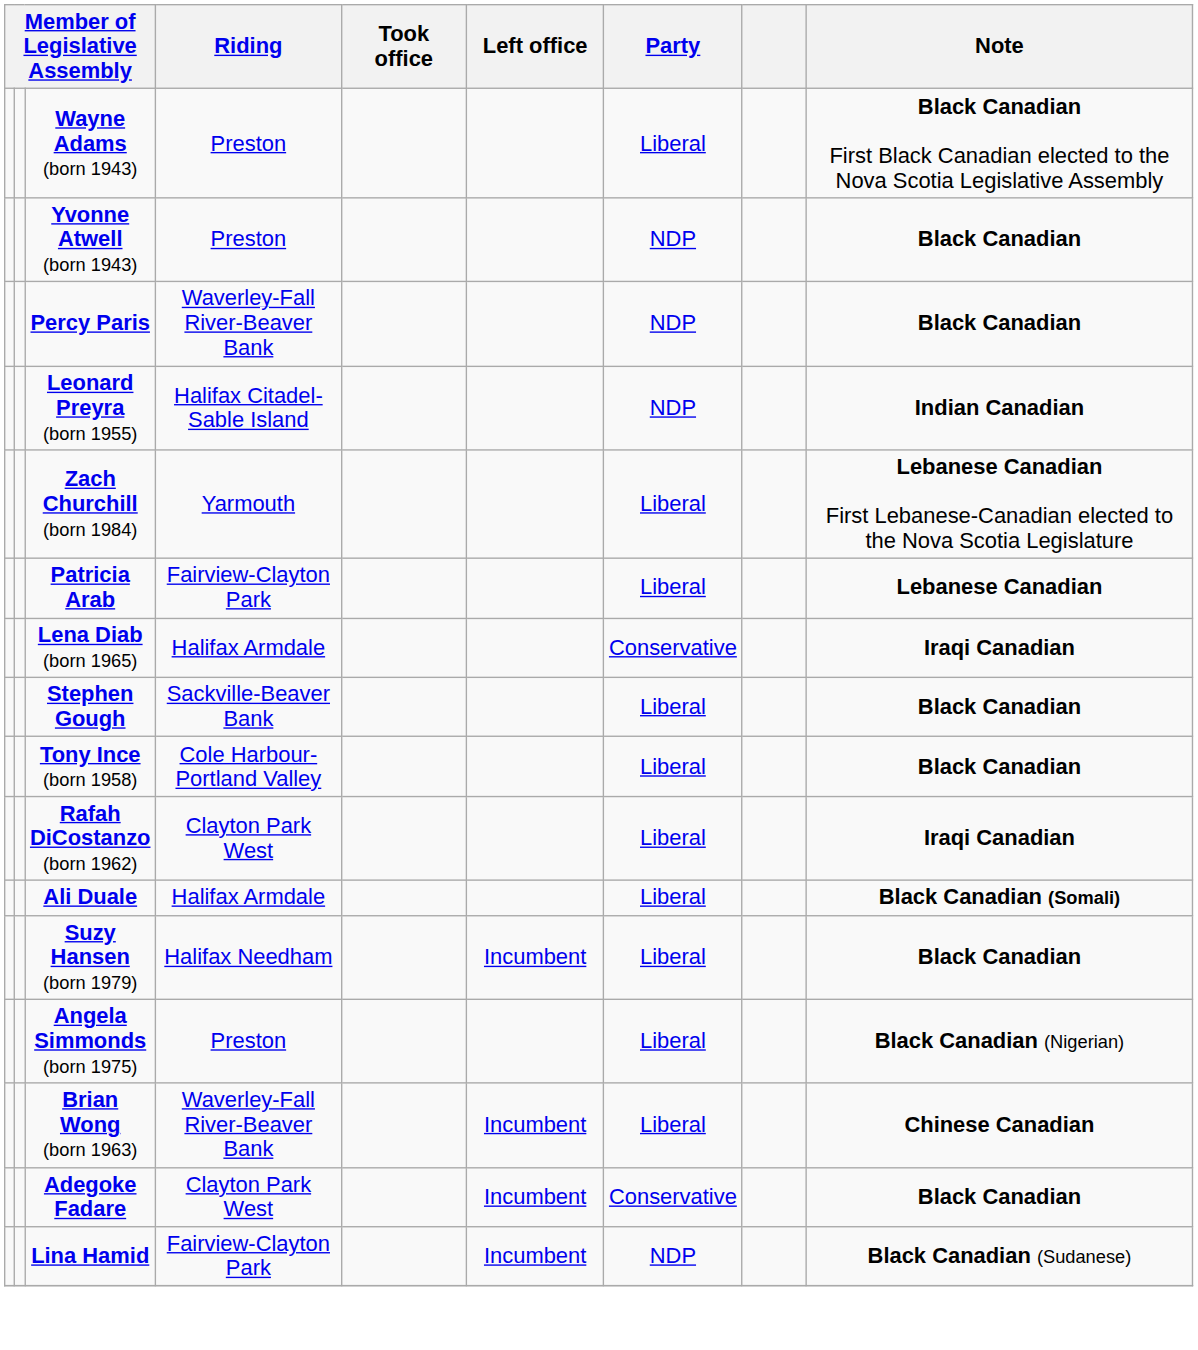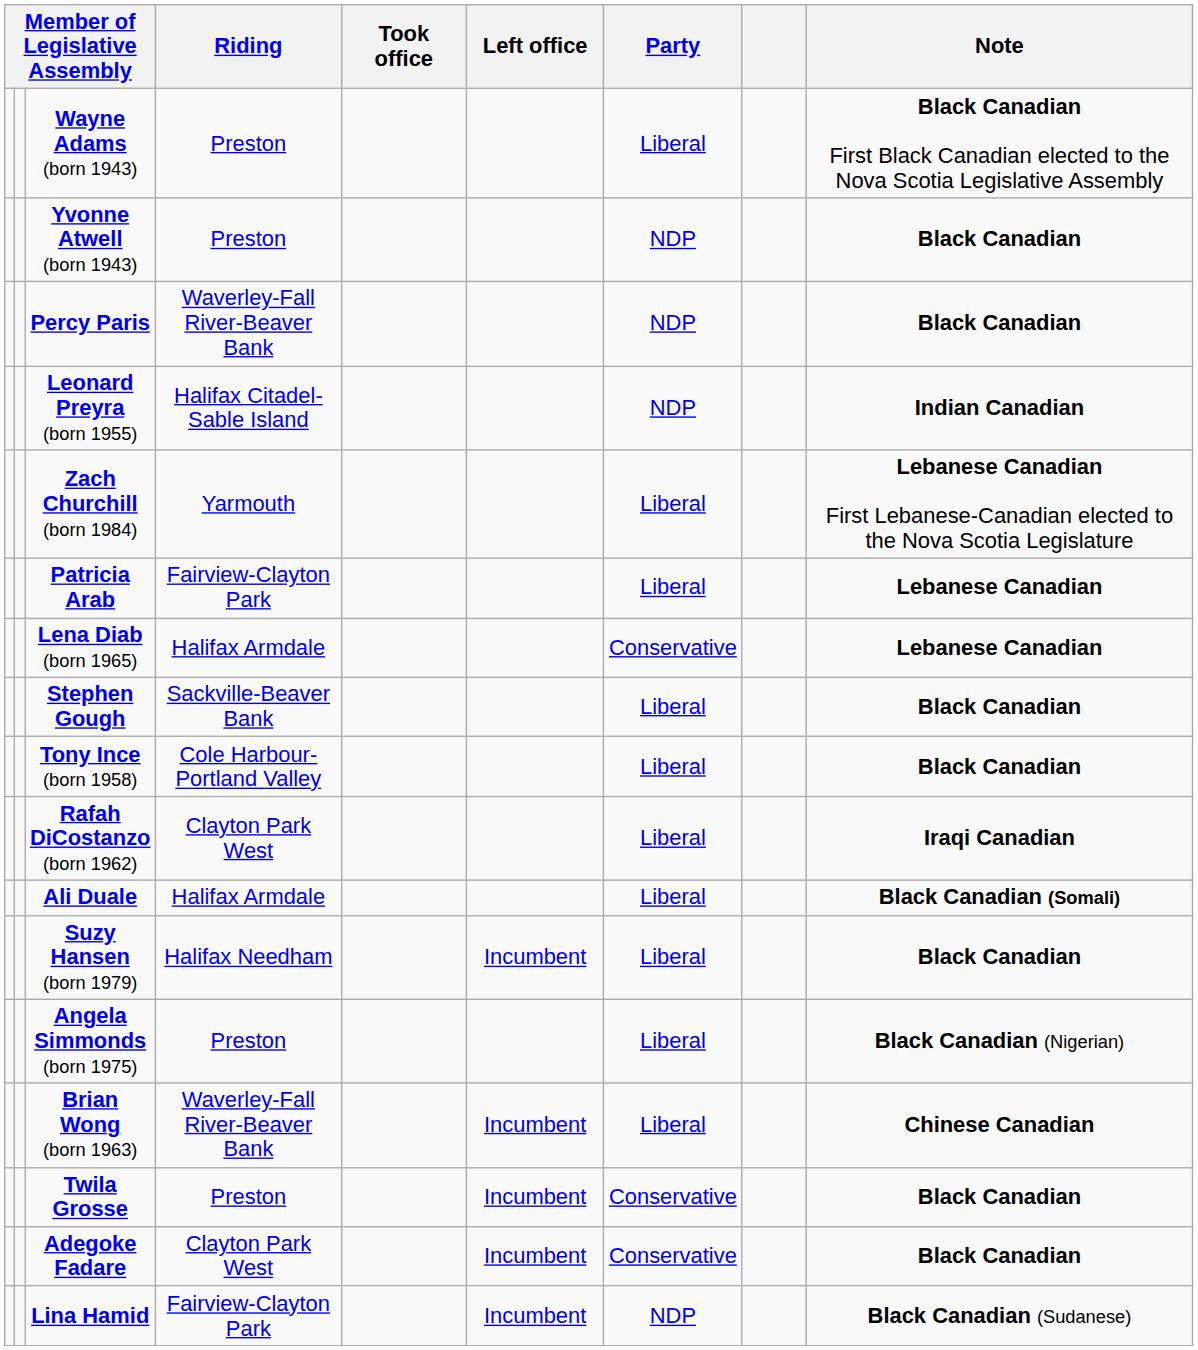(999, 647) Iraqi Canadian -> (999, 647) Lebanese Canadian
+ row: (90, 1196)
